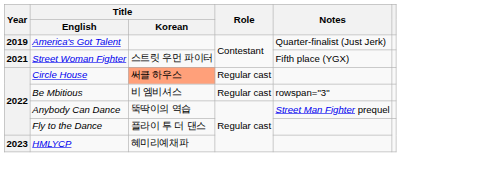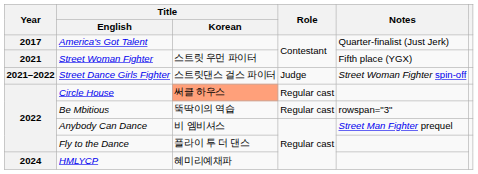(17, 42) 2019 -> (31, 42) 2017
+ row: (114, 75)
(156, 92) 비 엠비셔스 -> (205, 109) 뚝딱이의 역습
(161, 109) 뚝딱이의 역습 -> (200, 126) 비 엠비셔스
(17, 143) 2023 -> (31, 160) 2024
